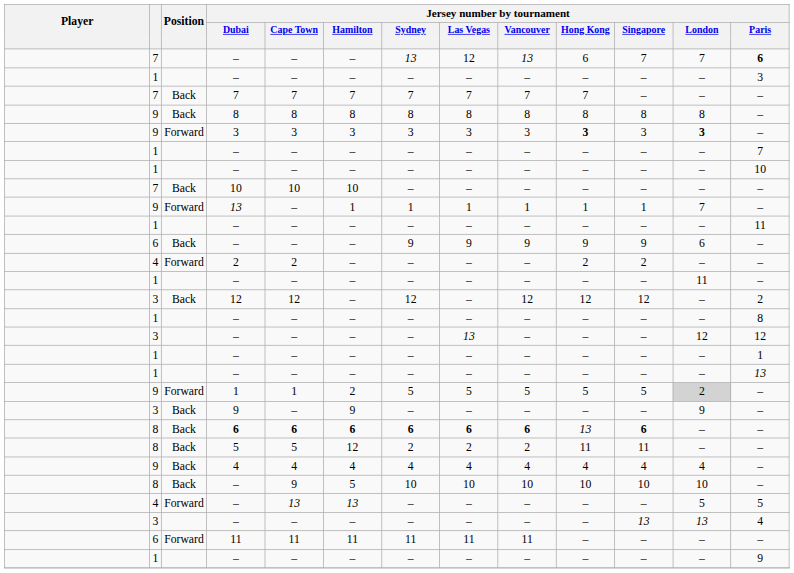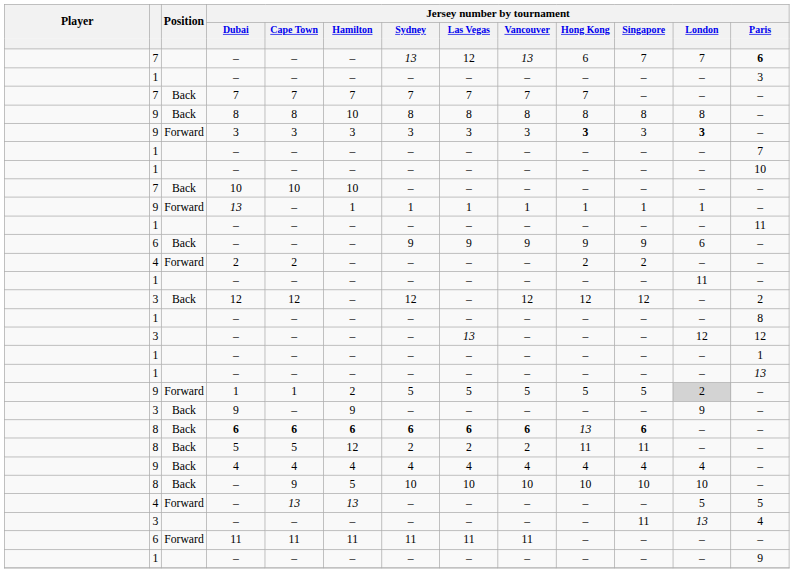(352, 114) 8 -> (352, 114) 10
(702, 206) 7 -> (702, 206) 1
(644, 521) 13 -> (644, 521) 11
